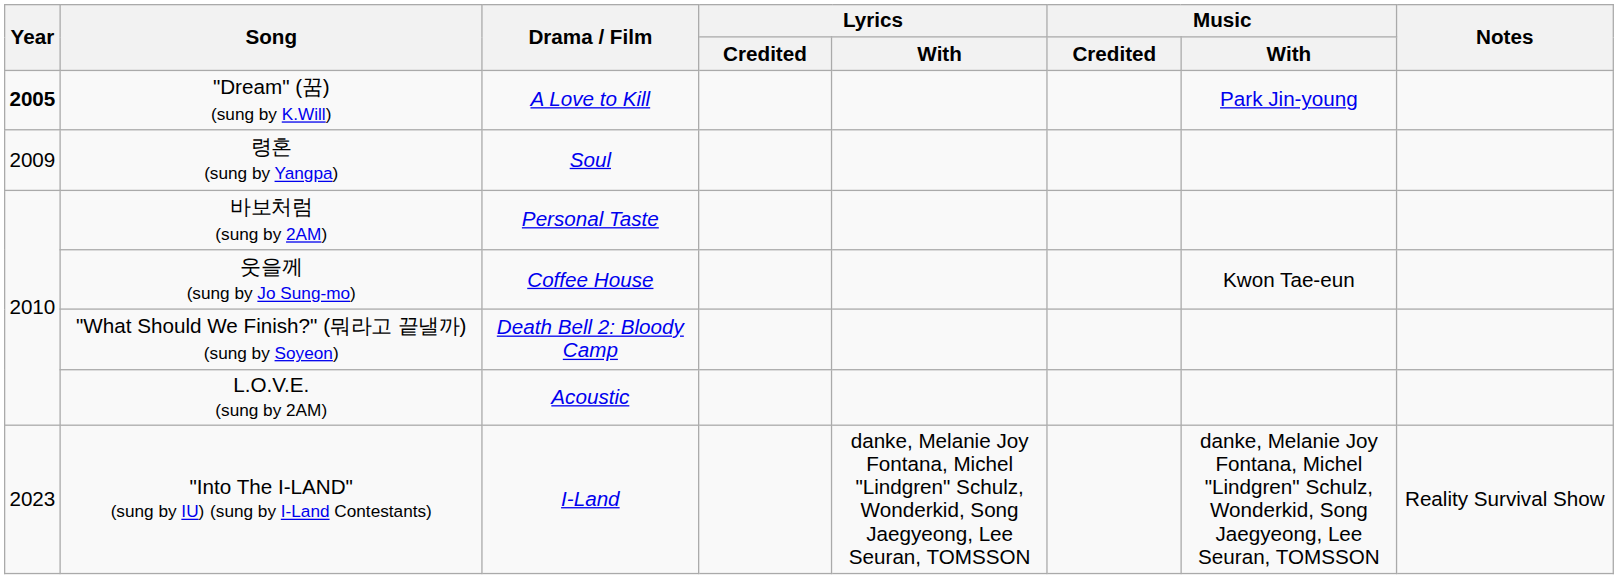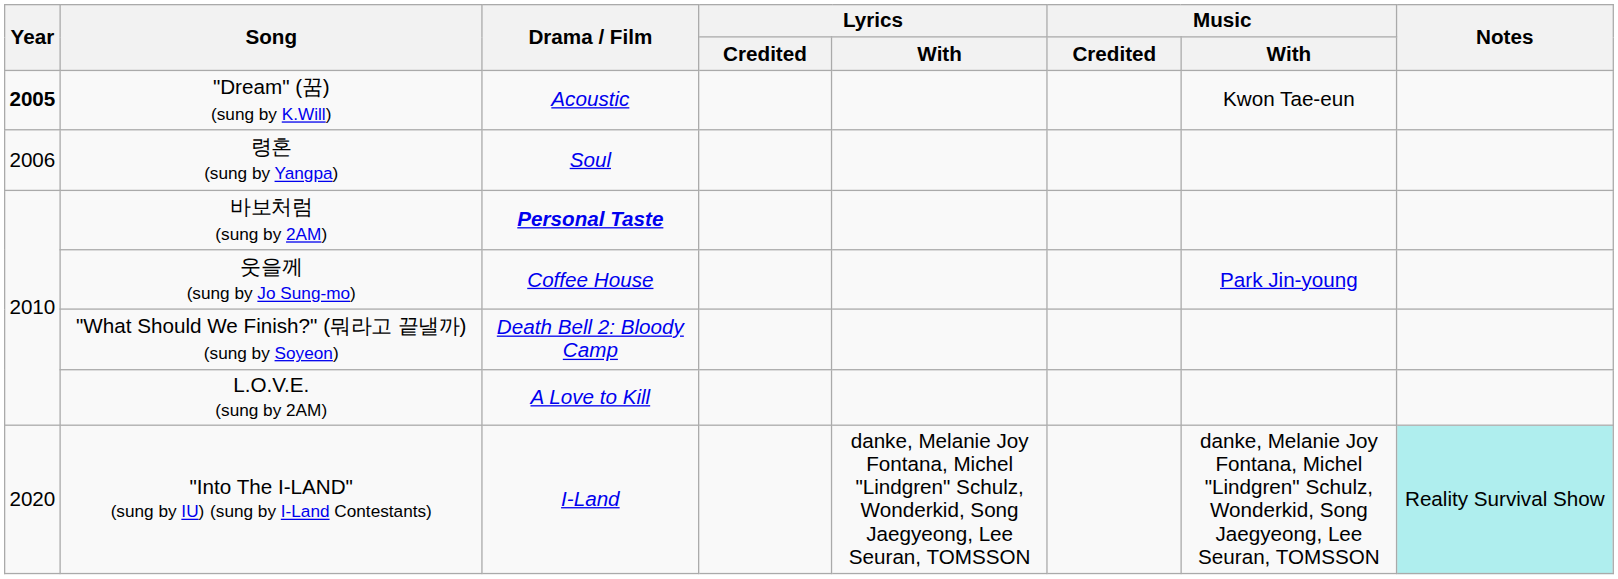(590, 99) A Love to Kill -> (590, 99) Acoustic
(1289, 99) Park Jin-young -> (1289, 99) Kwon Tae-eun
(32, 159) 2009 -> (32, 159) 2006
(590, 219) normal -> (590, 219) bold
(1289, 279) Kwon Tae-eun -> (1289, 279) Park Jin-young
(590, 397) Acoustic -> (590, 397) A Love to Kill
(32, 499) 2023 -> (32, 499) 2020
(1505, 499) no background -> (1505, 499) paleturquoise background
